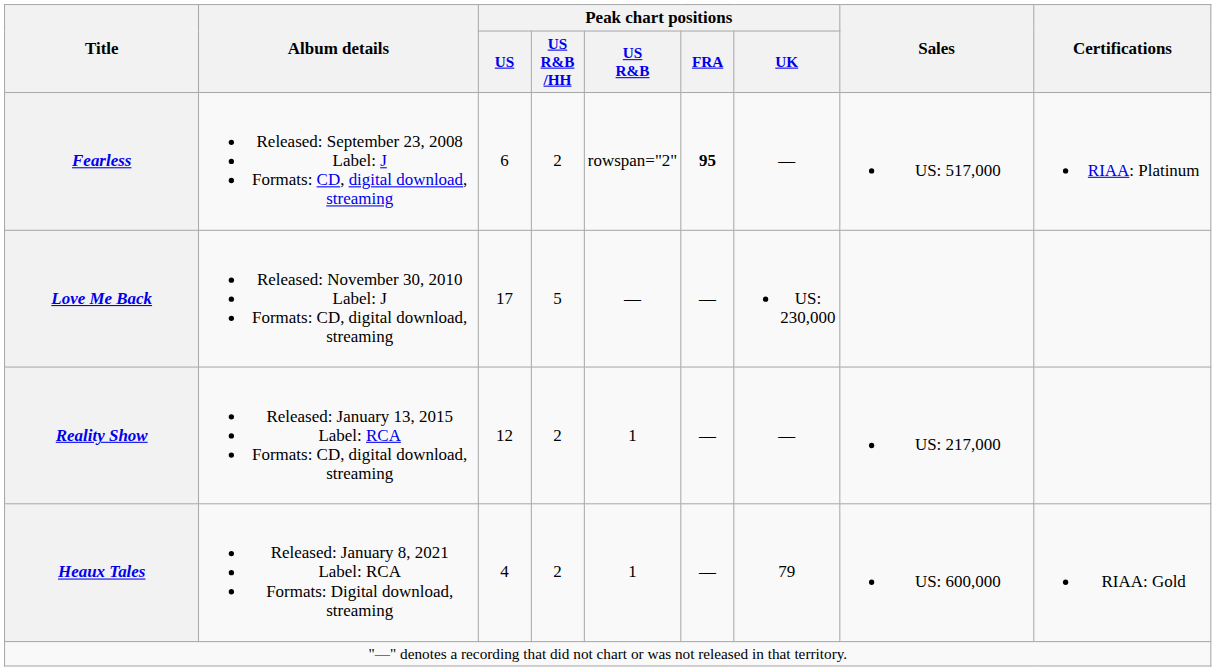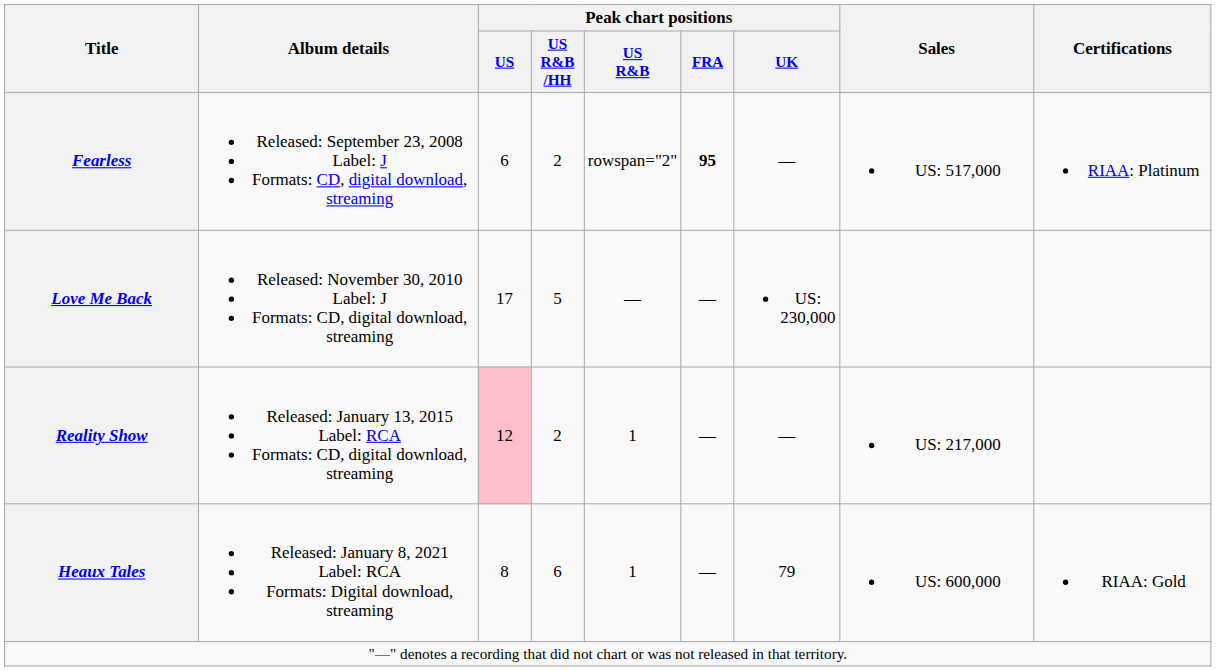(505, 435) no background -> (505, 435) pink background
(505, 572) 4 -> (505, 572) 8
(557, 572) 2 -> (557, 572) 6
